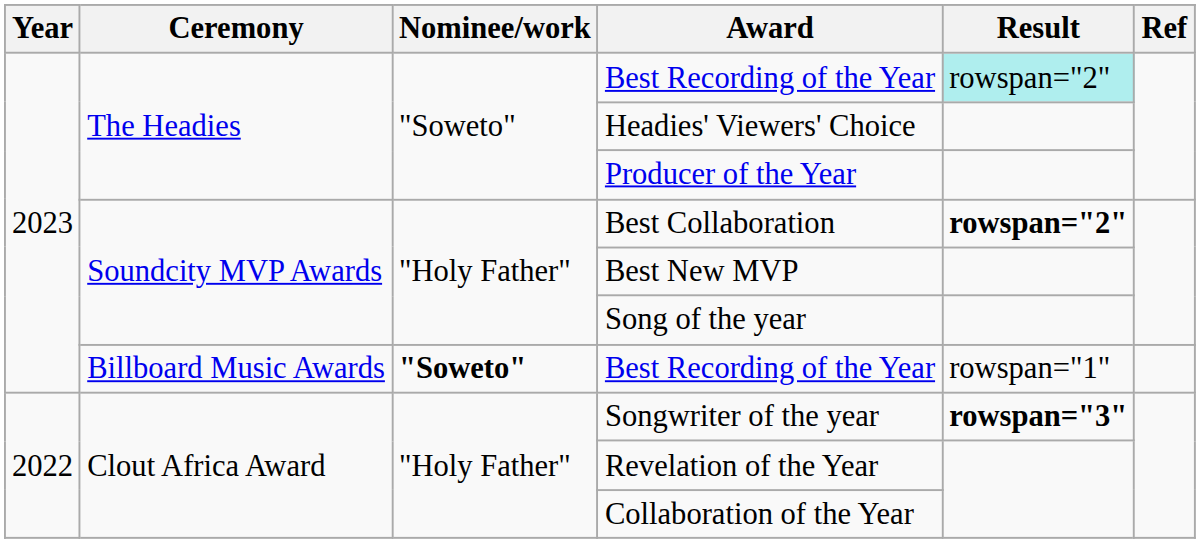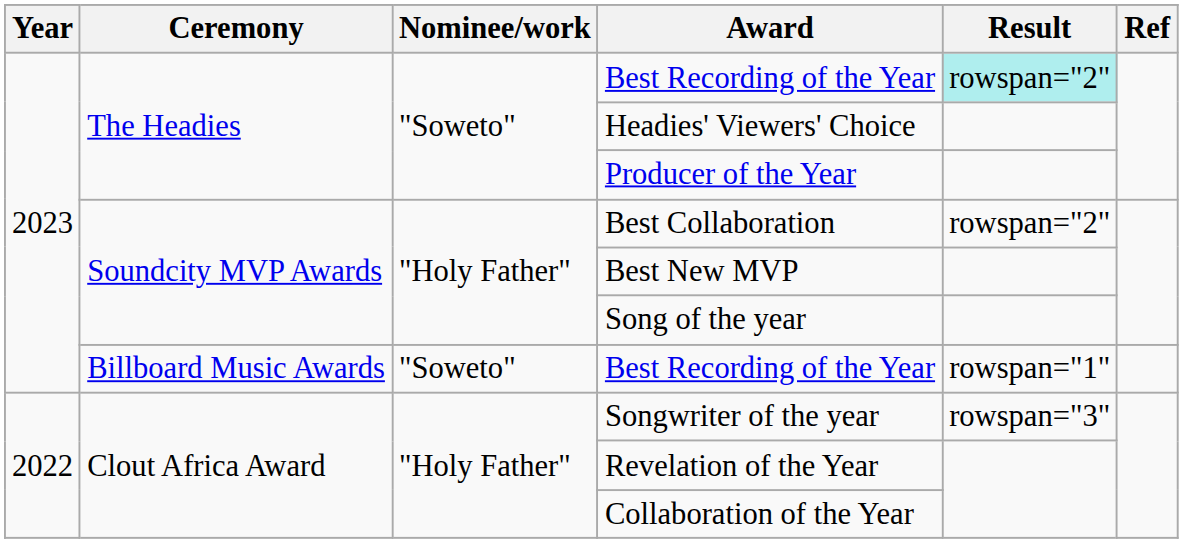(1038, 222) bold -> (1030, 222) normal
(463, 367) bold -> (457, 367) normal
(1038, 416) bold -> (1030, 416) normal
